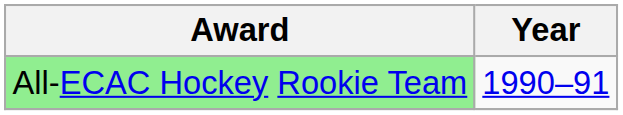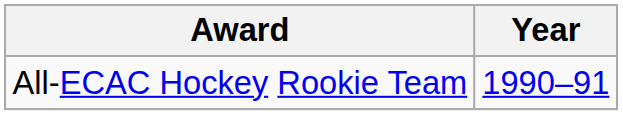(240, 82) lightgreen background -> (240, 82) no background
